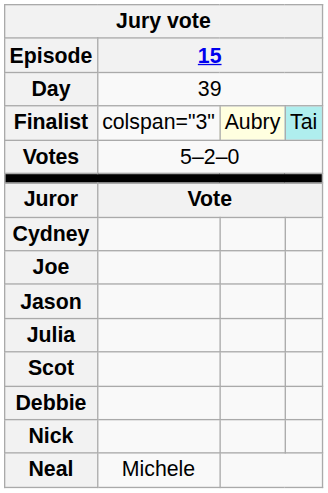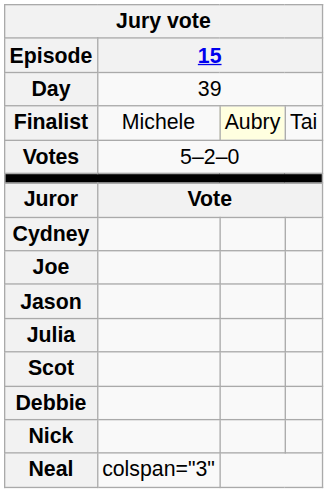(159, 122) colspan="3" -> (158, 122) Michele
(304, 122) paleturquoise background -> (304, 122) no background
(158, 469) Michele -> (159, 469) colspan="3"
